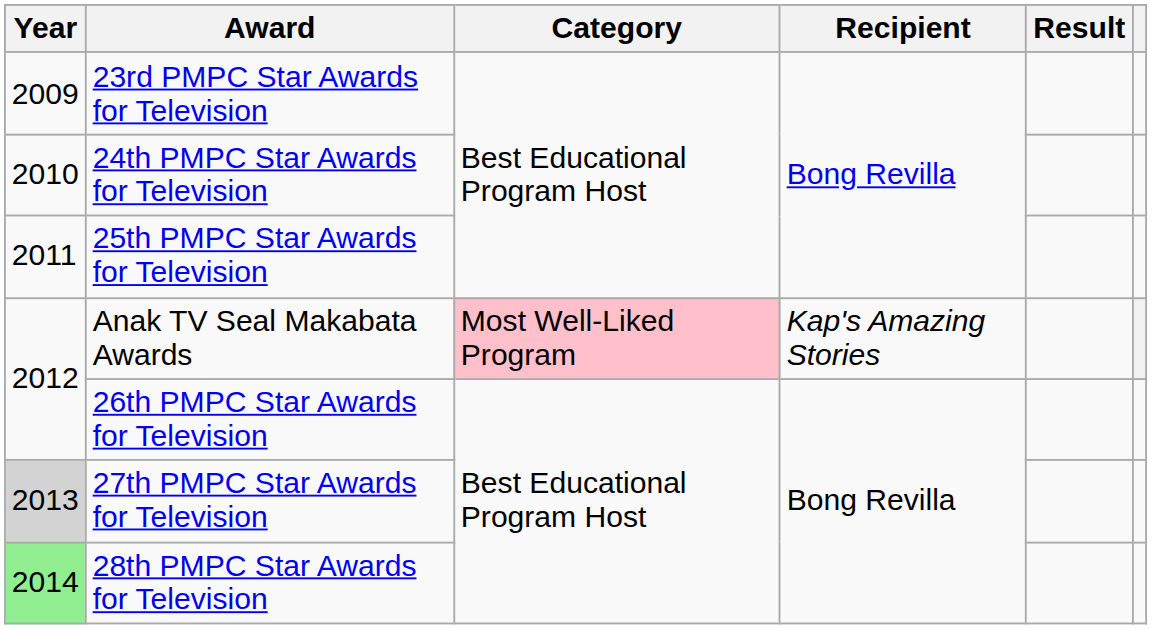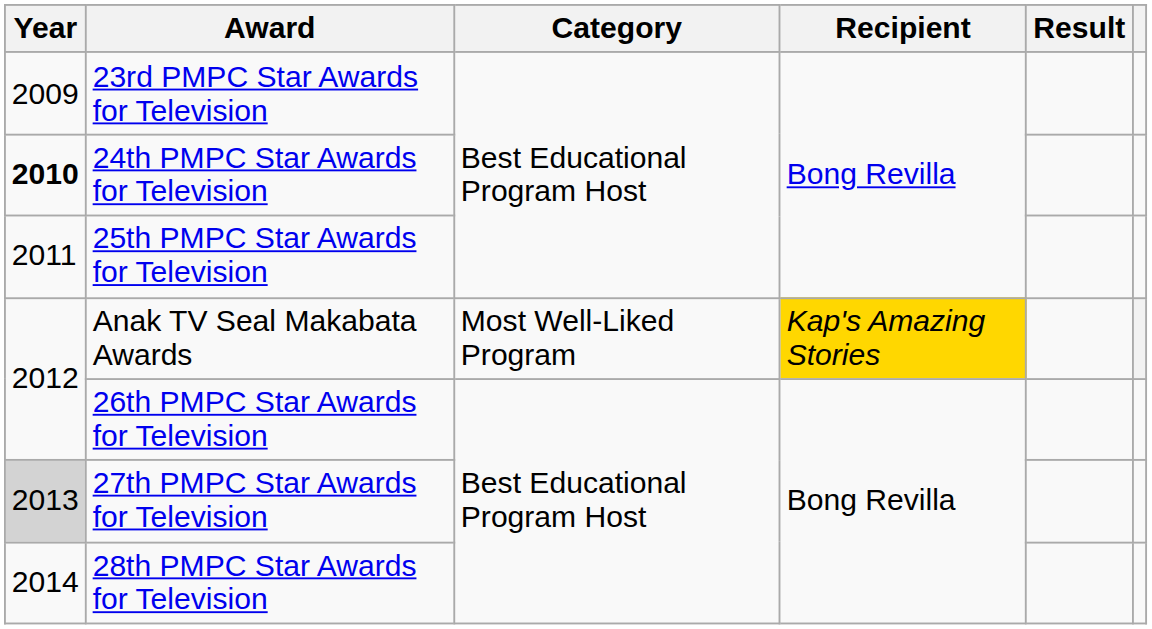(45, 174) normal -> (45, 174) bold
(568, 337) pink background -> (568, 337) no background
(886, 337) no background -> (886, 337) gold background
(45, 582) lightgreen background -> (45, 582) no background
